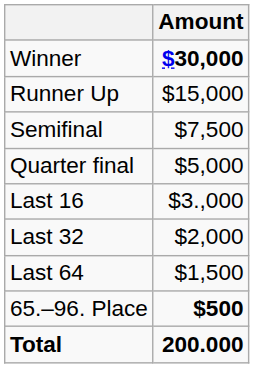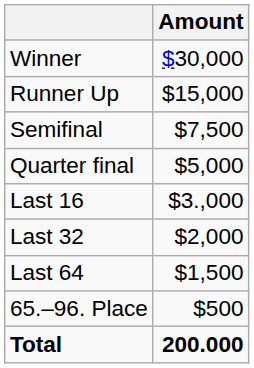(203, 58) bold -> (203, 58) normal
(218, 308) bold -> (218, 308) normal
